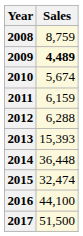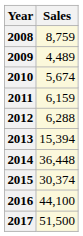(60, 56) bold -> (60, 56) normal
(57, 139) 15,393 -> (57, 139) 15,394
(57, 180) 32,474 -> (57, 180) 30,374
